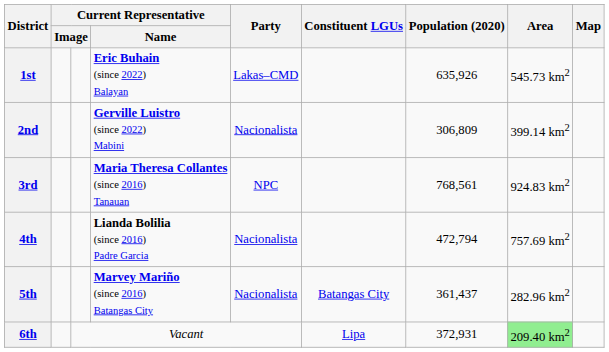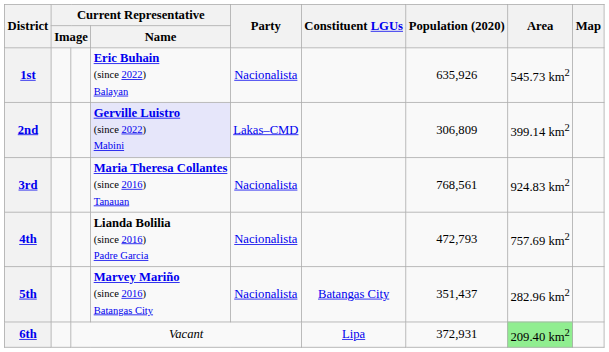(266, 75) Lakas–CMD -> (266, 75) Nacionalista
(137, 129) no background -> (137, 129) lavender background
(266, 129) Nacionalista -> (266, 129) Lakas–CMD
(266, 184) NPC -> (266, 184) Nacionalista
(457, 239) 472,794 -> (457, 239) 472,793
(457, 294) 361,437 -> (457, 294) 351,437
